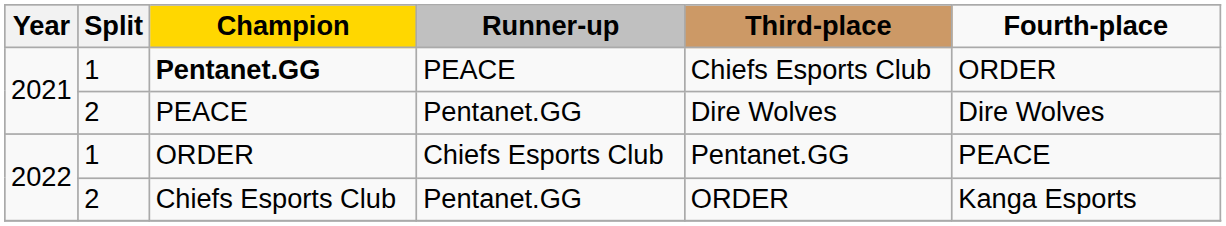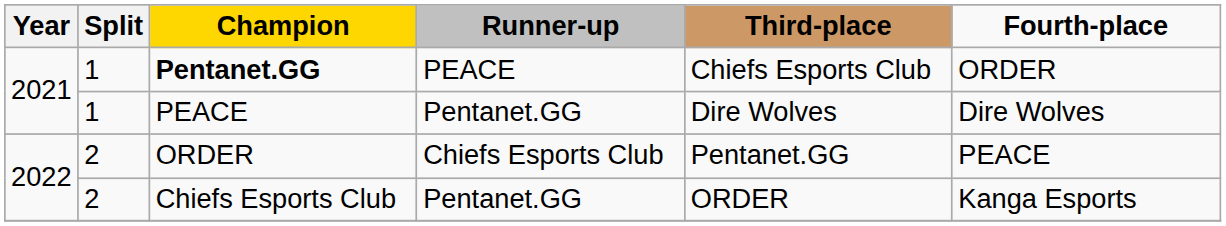(92, 112) 2 -> (92, 112) 1
(92, 155) 1 -> (92, 155) 2
